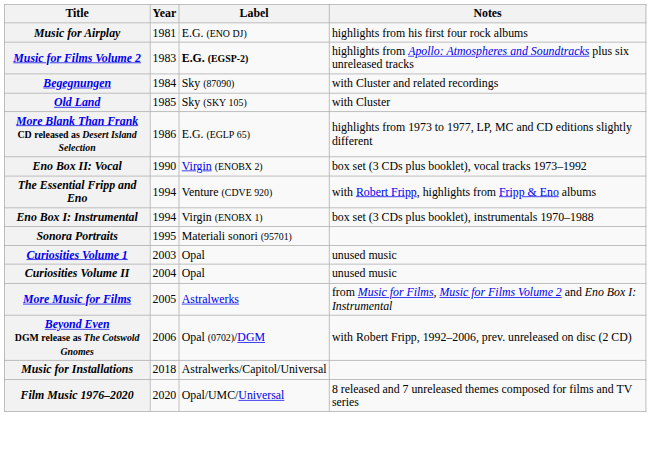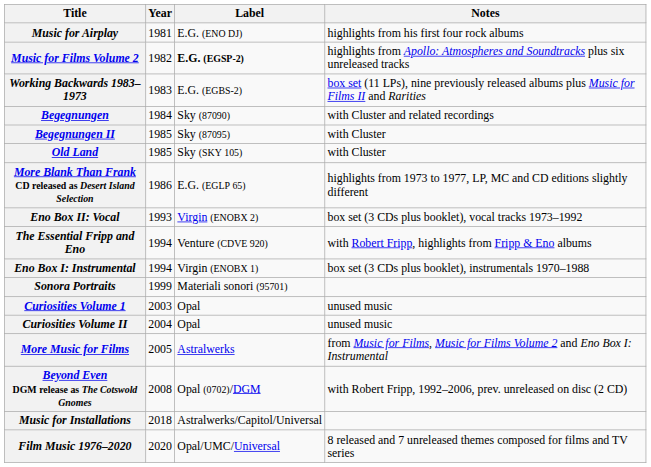(164, 58) 1983 -> (160, 58) 1982
+ row: (75, 90)
+ row: (75, 134)
(164, 166) 1990 -> (160, 217) 1993
(164, 236) 1995 -> (160, 287) 1999
(164, 337) 2006 -> (160, 388) 2008
